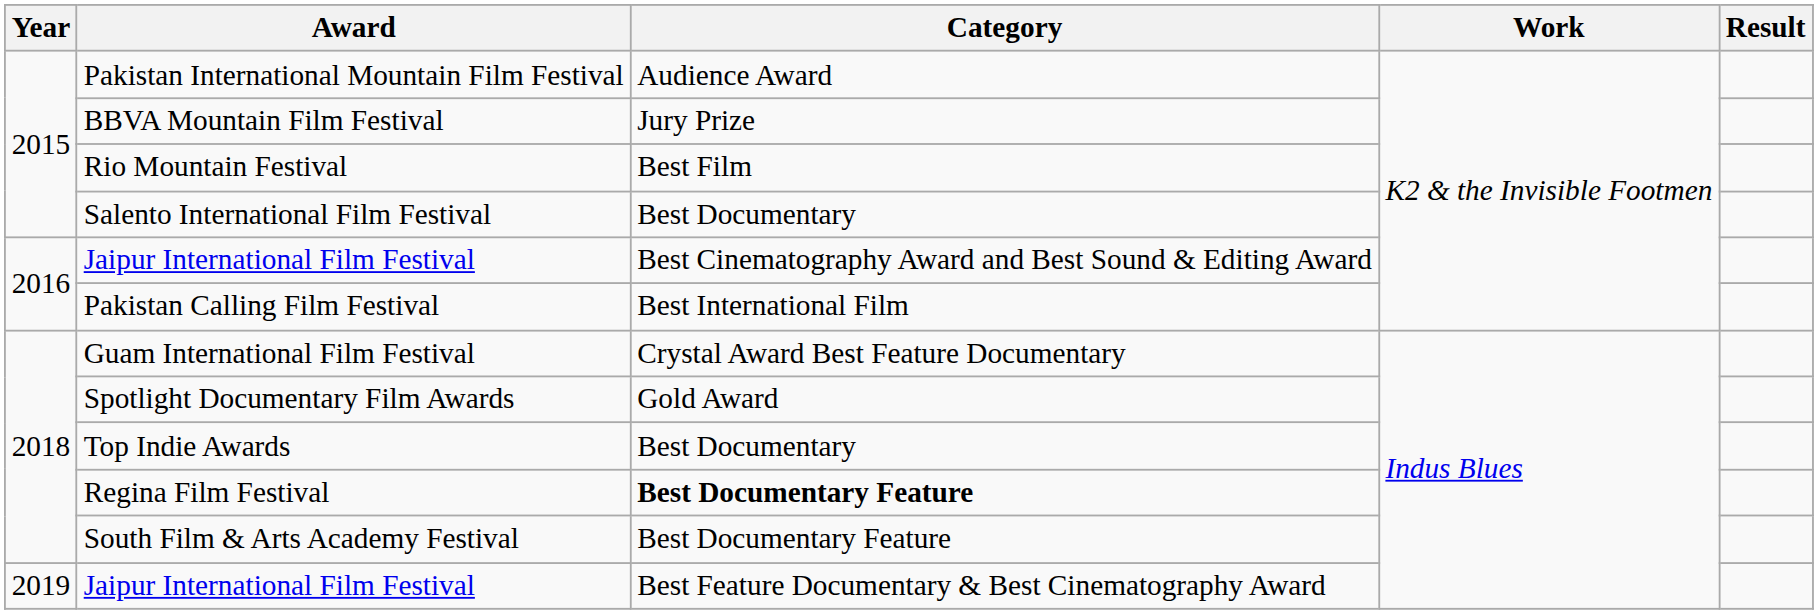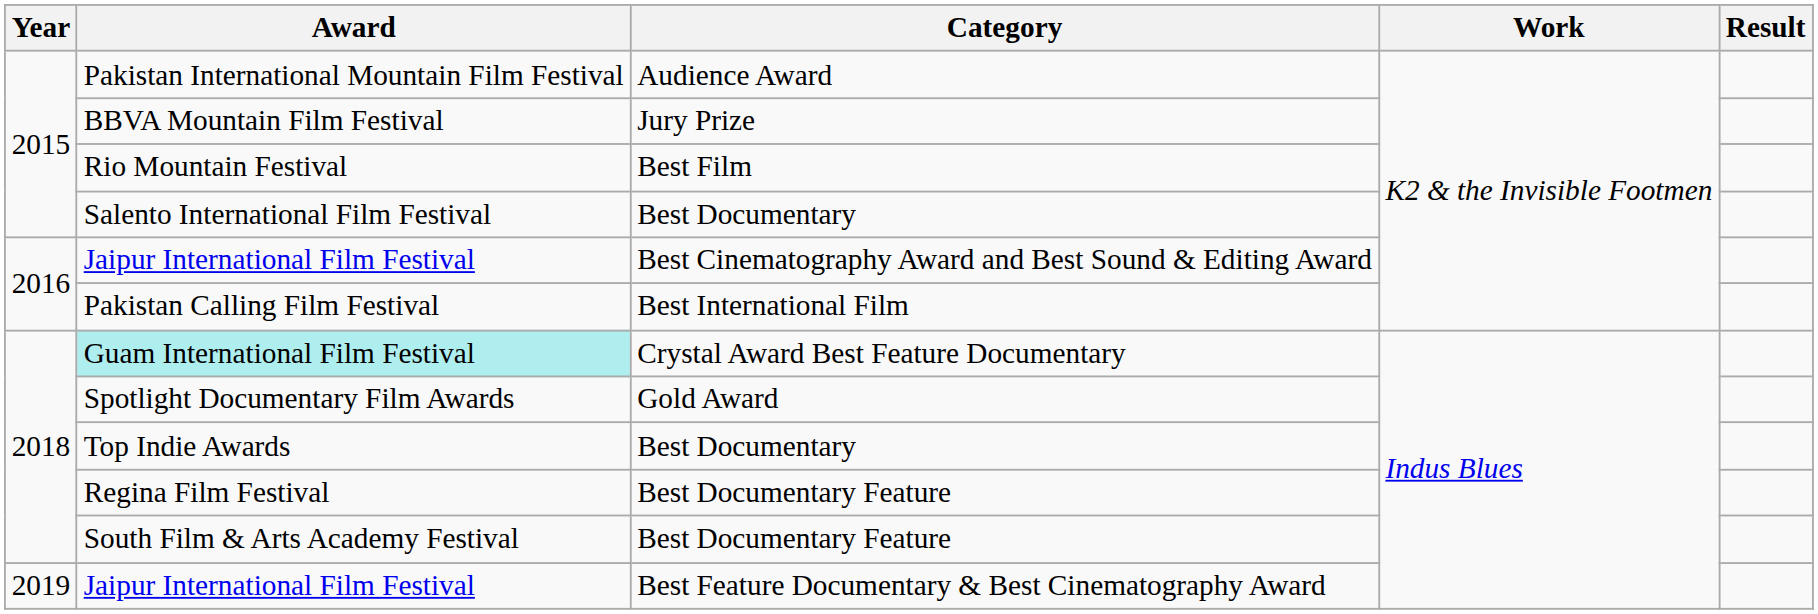(279, 352) no background -> (279, 352) paleturquoise background
(805, 492) bold -> (794, 492) normal
